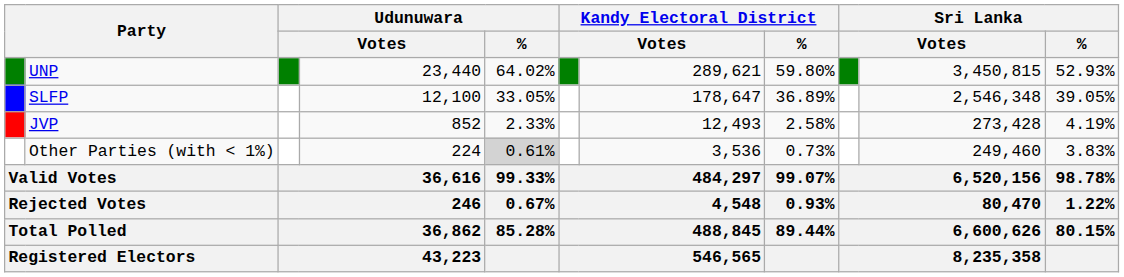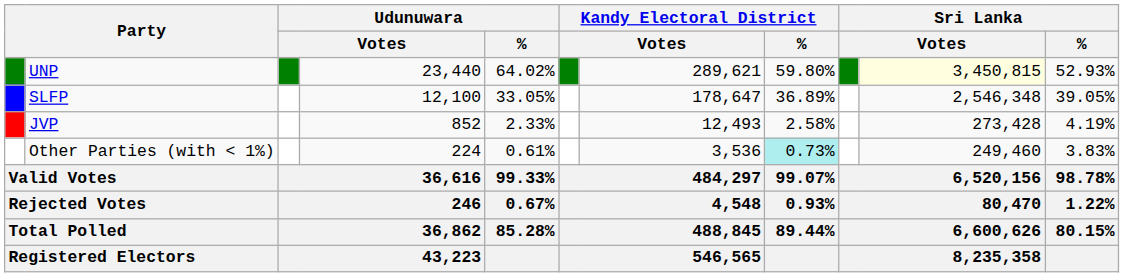(997, 71) no background -> (997, 71) lightyellow background
(530, 151) lightgrey background -> (530, 151) no background
(810, 151) no background -> (810, 151) paleturquoise background
